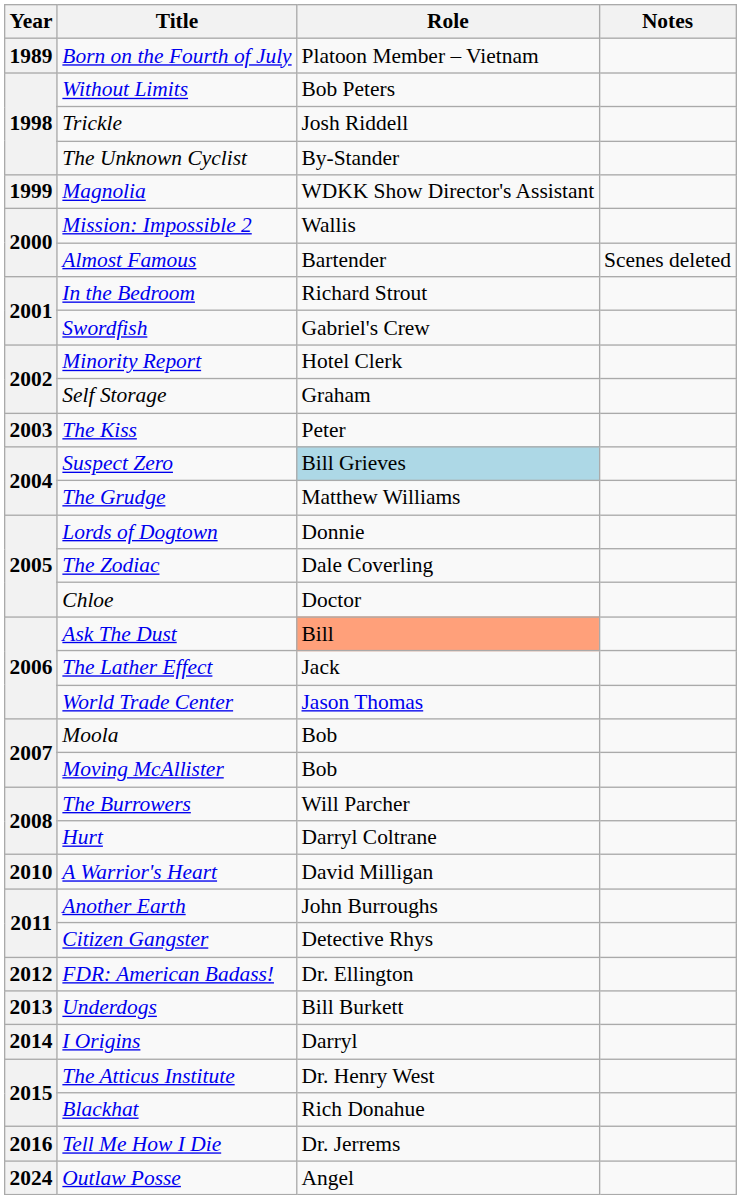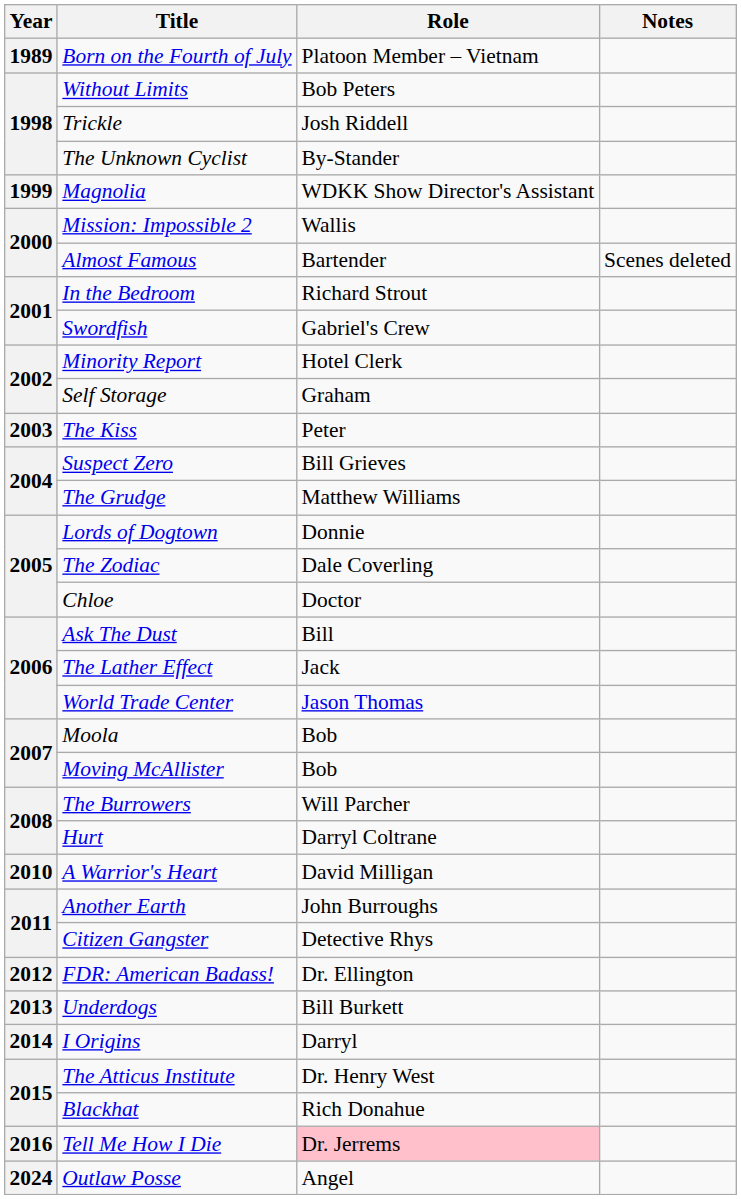(354, 463) lightblue background -> (354, 463) no background
(318, 633) lightsalmon background -> (318, 633) no background
(351, 1143) no background -> (351, 1143) pink background
